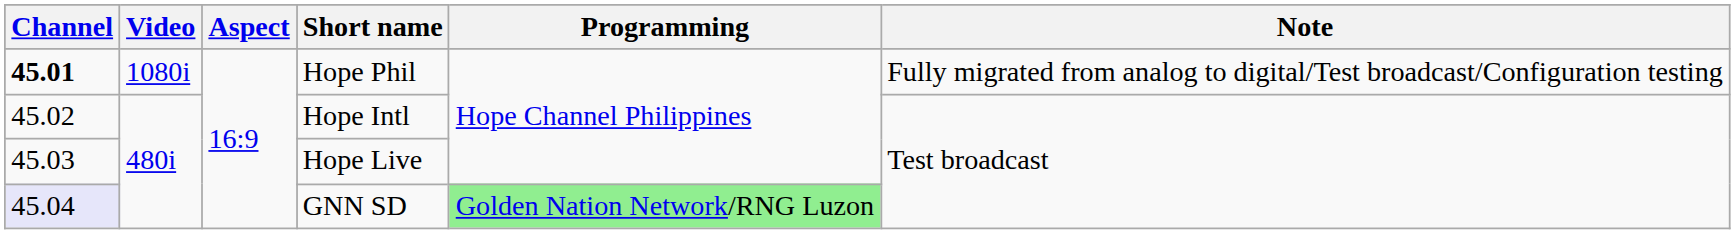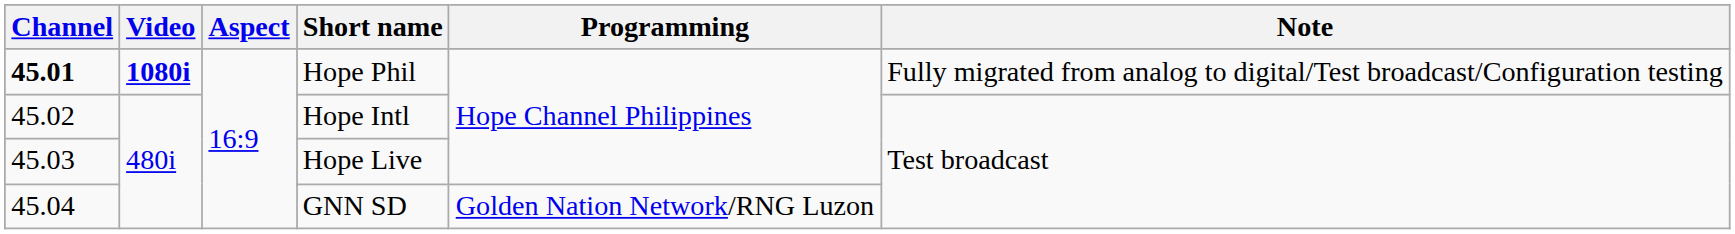(158, 71) normal -> (158, 71) bold
(43, 205) lavender background -> (43, 205) no background
(665, 205) lightgreen background -> (665, 205) no background
